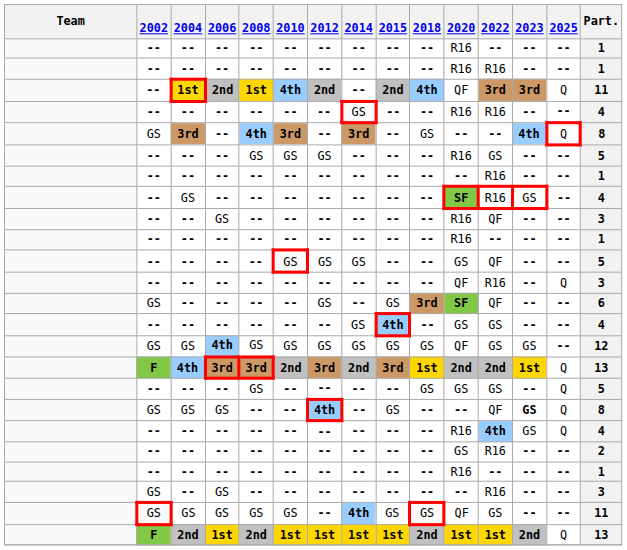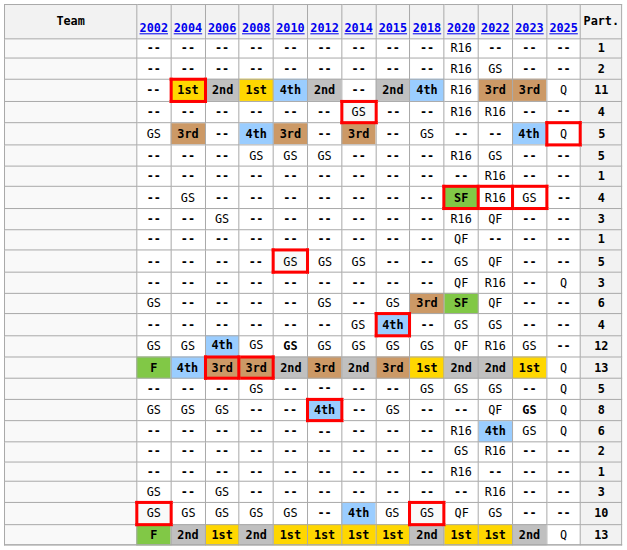(495, 68) R16 -> (495, 68) GS
(601, 68) 1 -> (601, 68) 2
(461, 90) QF -> (461, 90) R16
(602, 134) 8 -> (602, 134) 5
(461, 239) R16 -> (461, 239) QF
(290, 346) normal -> (290, 346) bold
(495, 346) GS -> (495, 346) R16
(601, 431) 4 -> (601, 431) 6
(601, 513) 11 -> (601, 513) 10
